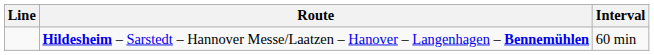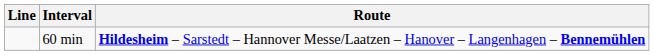columns swapped: (316, 15) <-> (621, 15)
